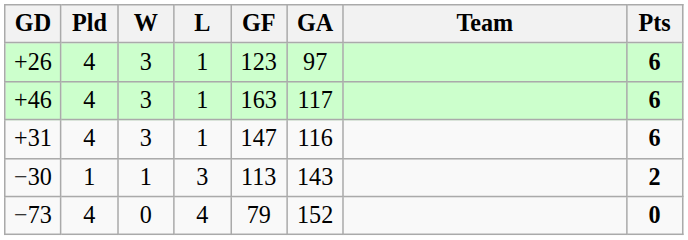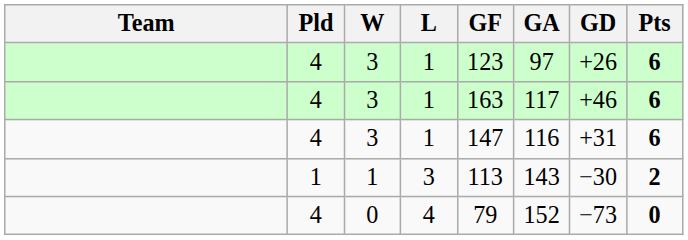columns swapped: (485, 23) <-> (33, 23)
